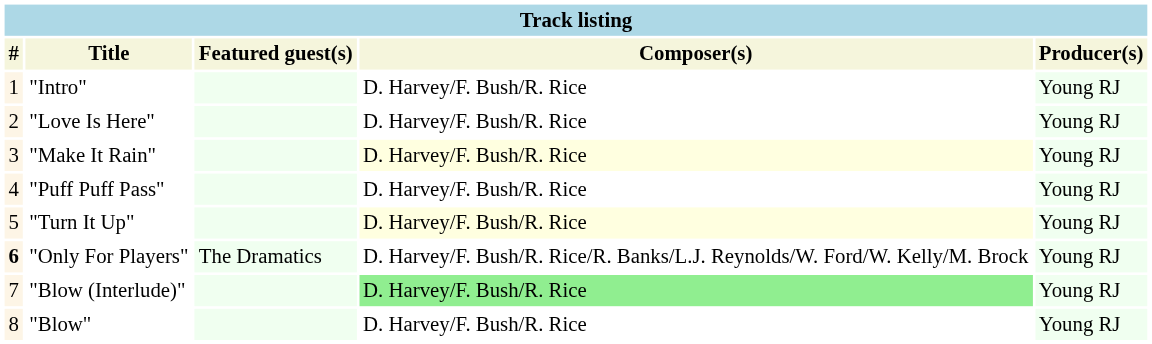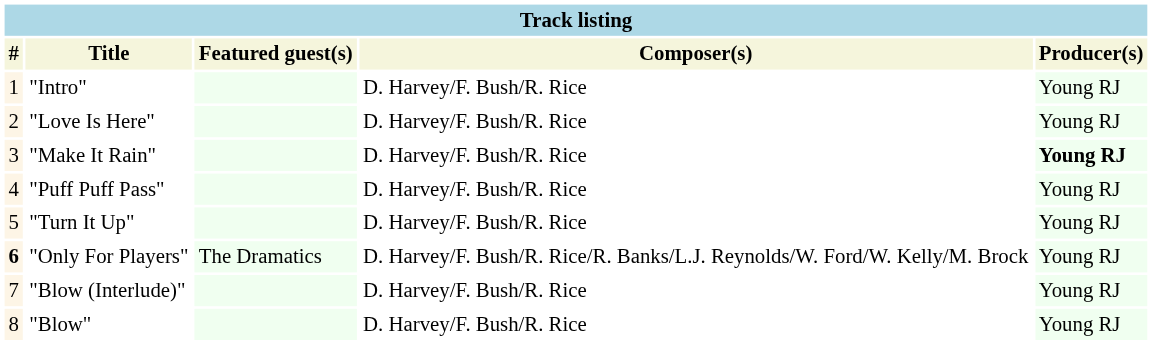(475, 155) lightyellow background -> (475, 155) no background
(1080, 155) normal -> (1082, 155) bold
(475, 222) lightyellow background -> (475, 222) no background
(475, 290) lightgreen background -> (475, 290) no background
